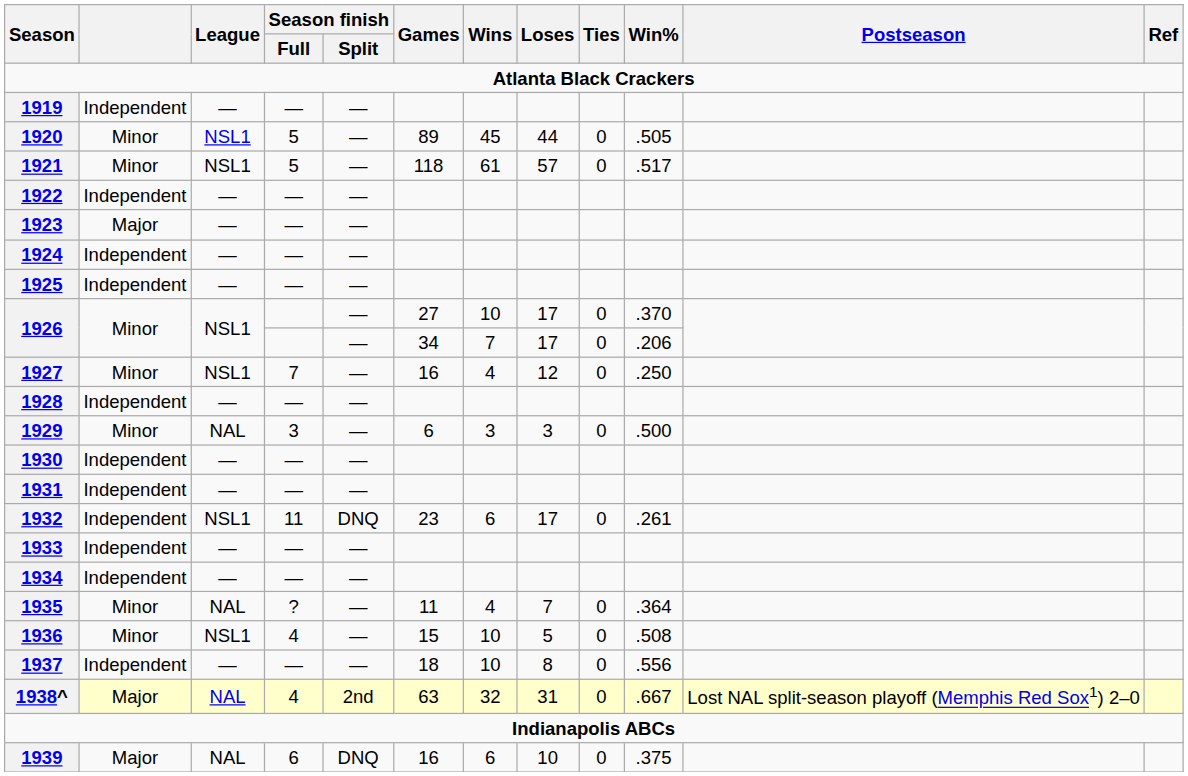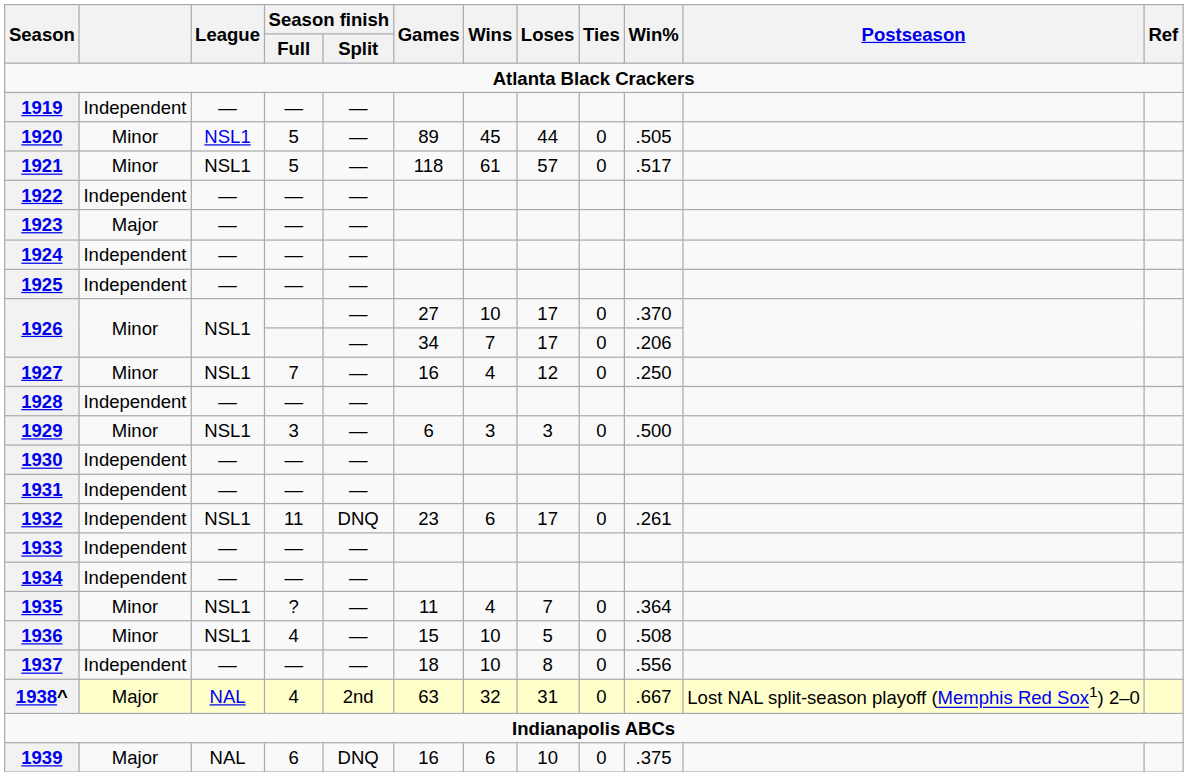(228, 430) NAL -> (228, 430) NSL1
(228, 607) NAL -> (228, 607) NSL1
